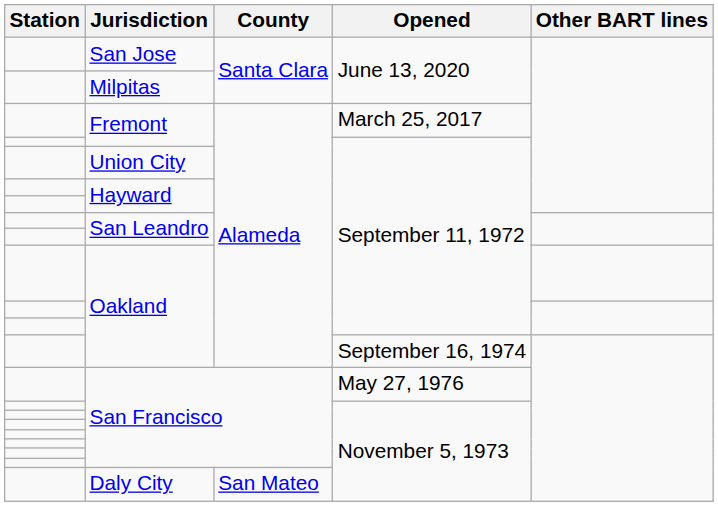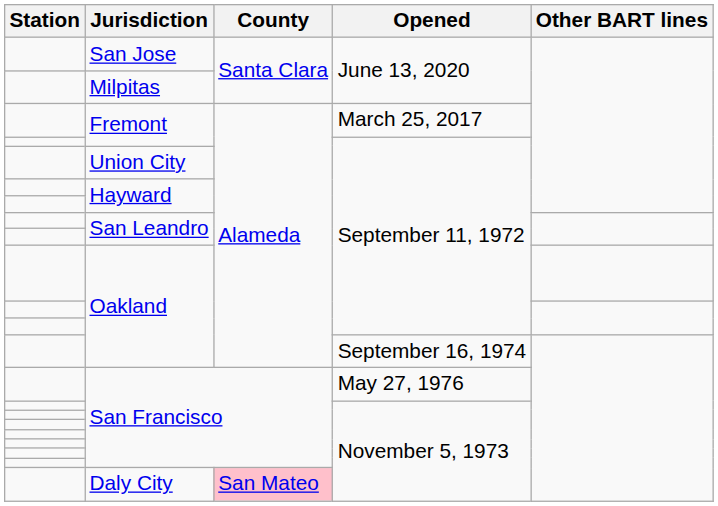(269, 483) no background -> (269, 483) pink background
